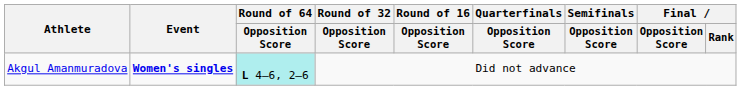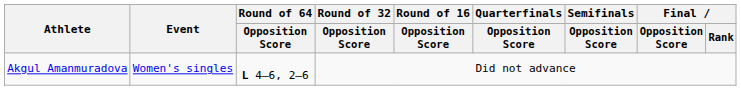(183, 69) bold -> (183, 69) normal
(275, 75) paleturquoise background -> (275, 75) no background
